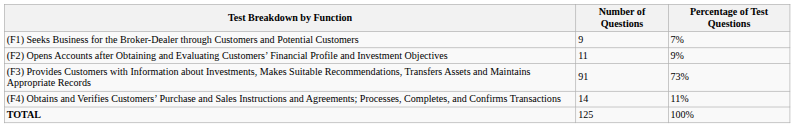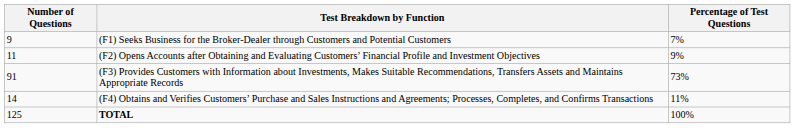columns swapped: (290, 18) <-> (622, 18)
